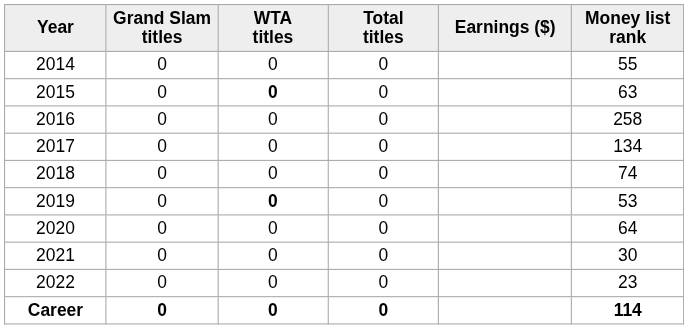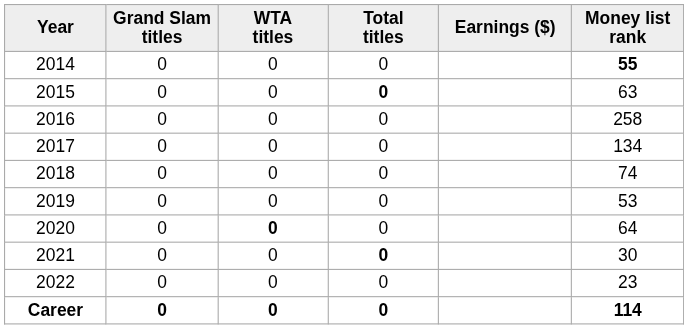(628, 64) normal -> (628, 64) bold
(273, 92) bold -> (273, 92) normal
(383, 92) normal -> (383, 92) bold
(273, 201) bold -> (273, 201) normal
(273, 228) normal -> (273, 228) bold
(383, 255) normal -> (383, 255) bold
